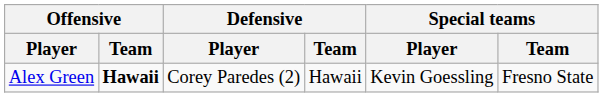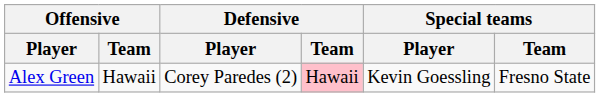(131, 77) bold -> (129, 77) normal
(335, 77) no background -> (332, 77) pink background
